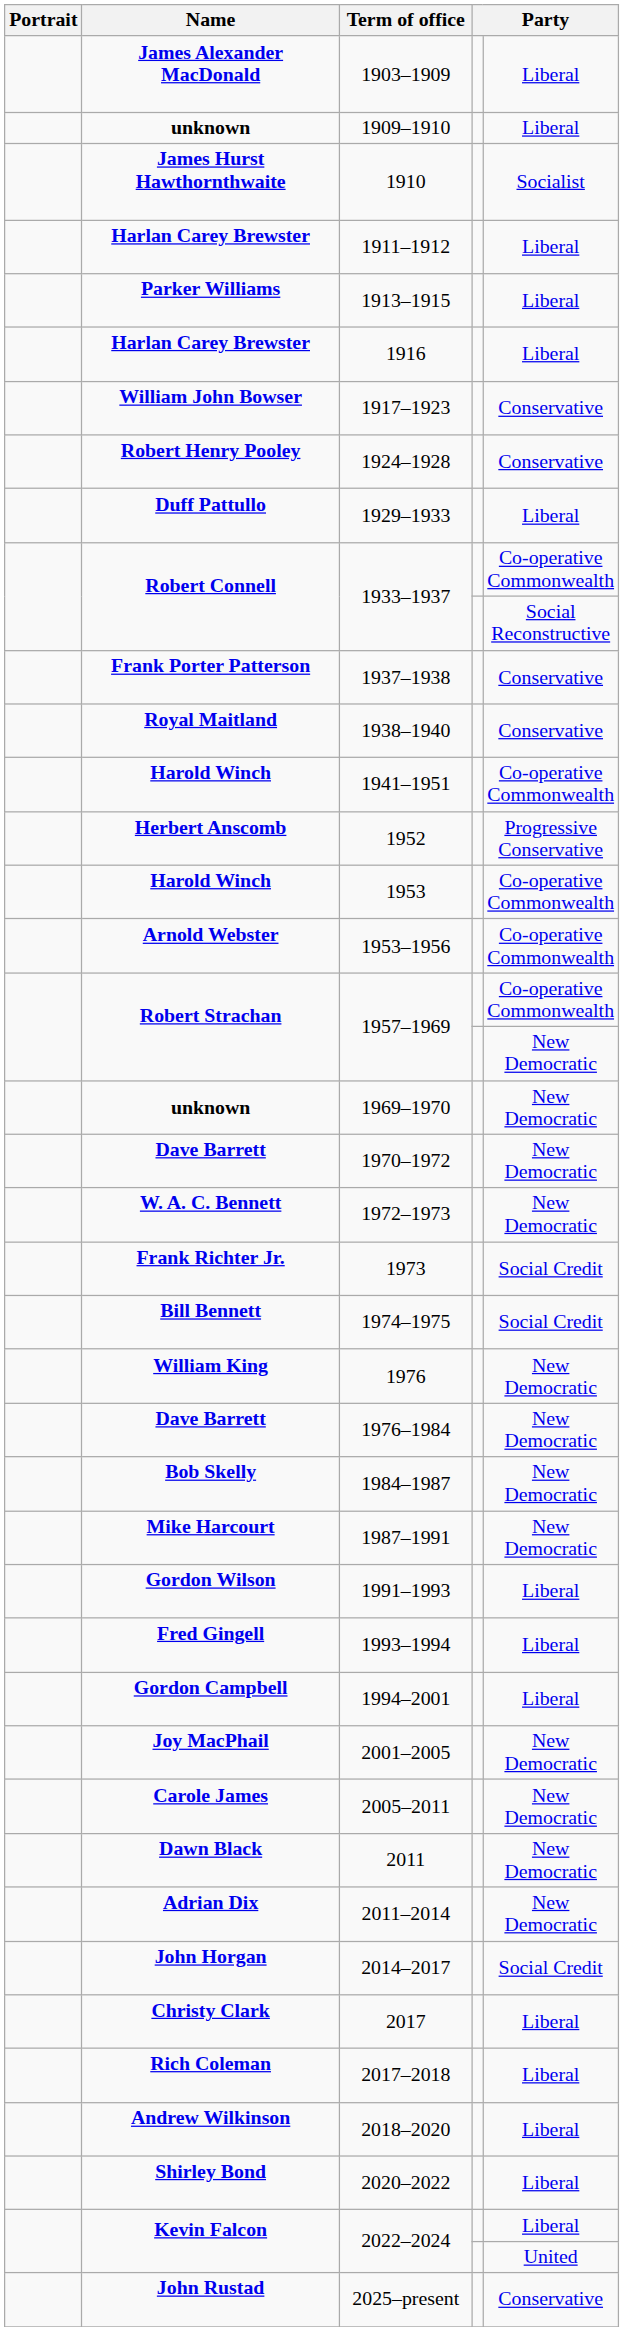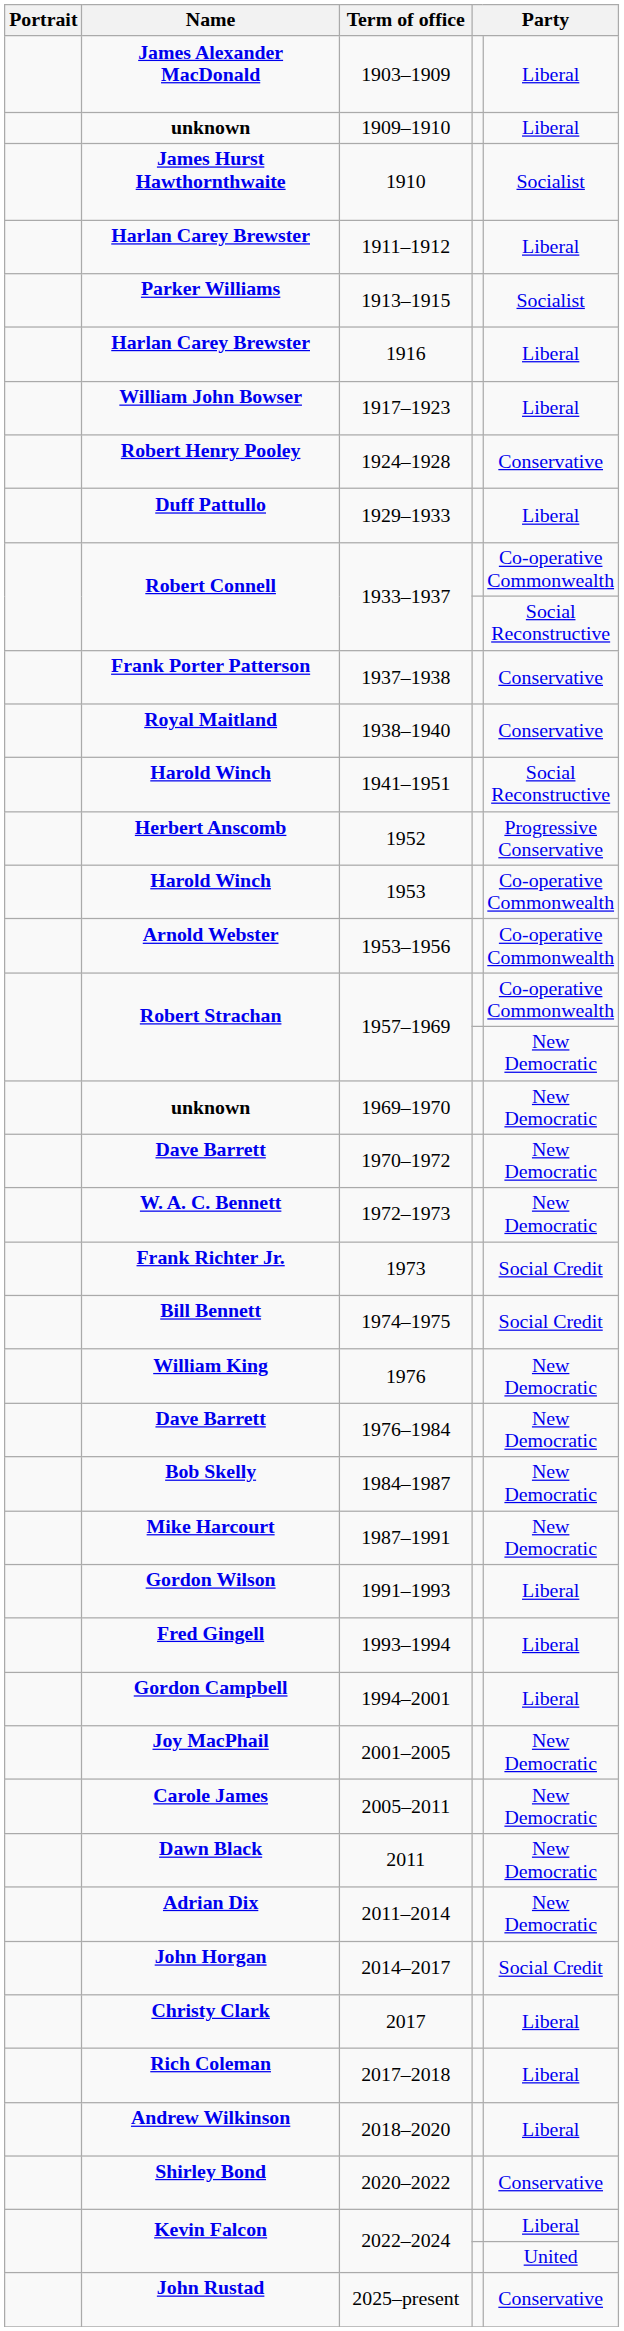(551, 300) Liberal -> (551, 300) Socialist
(551, 407) Conservative -> (551, 407) Liberal
(551, 784) Co-operative Commonwealth -> (551, 784) Social Reconstructive
(551, 2182) Liberal -> (551, 2182) Conservative
